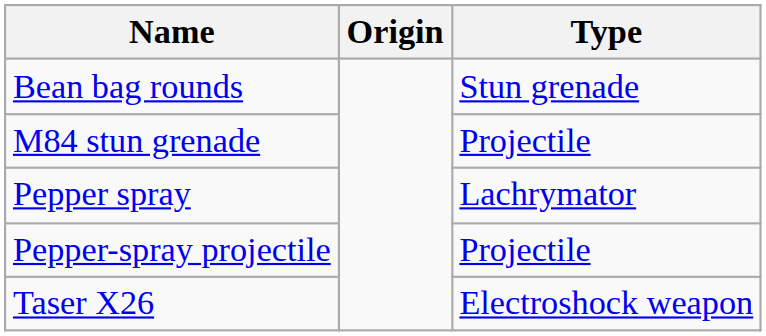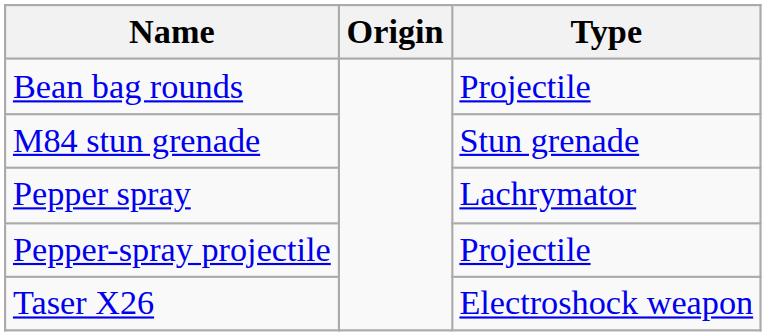(549, 85) Stun grenade -> (525, 85) Projectile
(525, 140) Projectile -> (549, 140) Stun grenade
